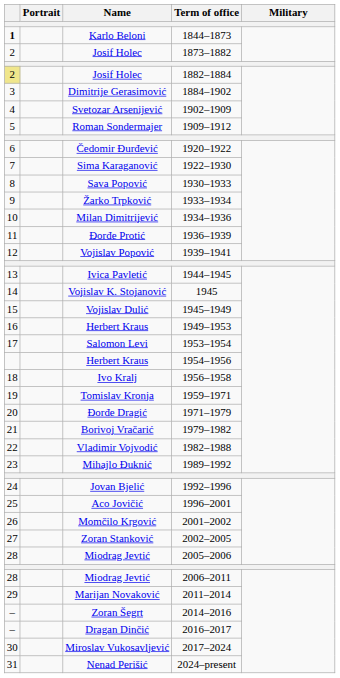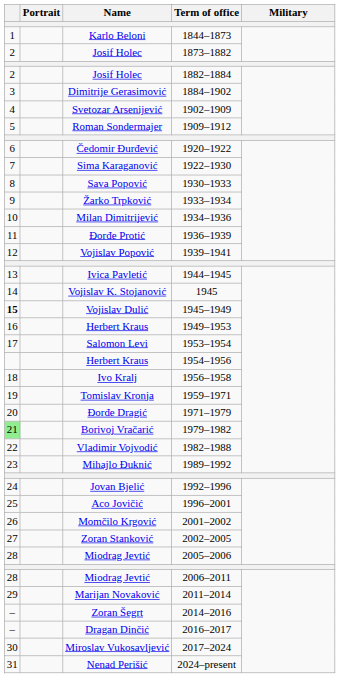(12, 35) bold -> (12, 35) normal
(12, 74) khaki background -> (12, 74) no background
(12, 309) normal -> (12, 309) bold
(12, 430) no background -> (12, 430) lightgreen background
